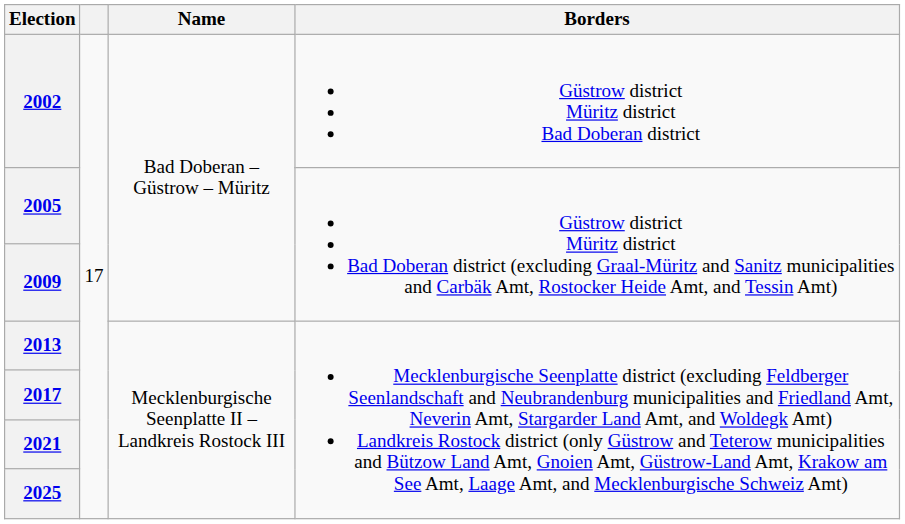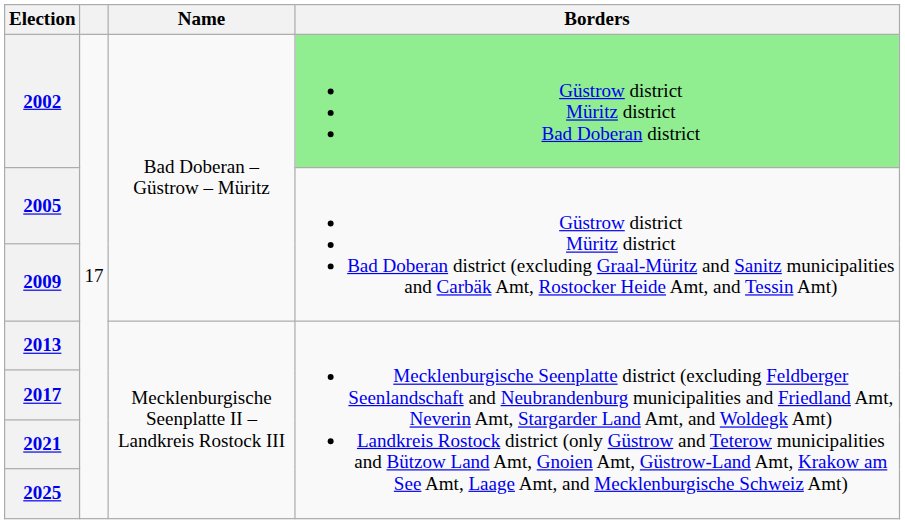(597, 112) no background -> (597, 112) lightgreen background
